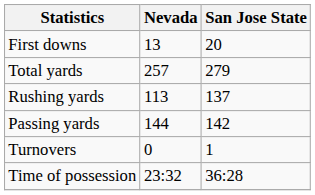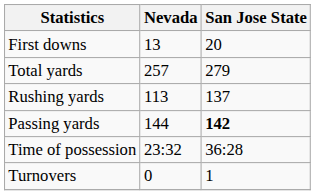(218, 123) normal -> (218, 123) bold
rows swapped: (42, 149) <-> (72, 176)
